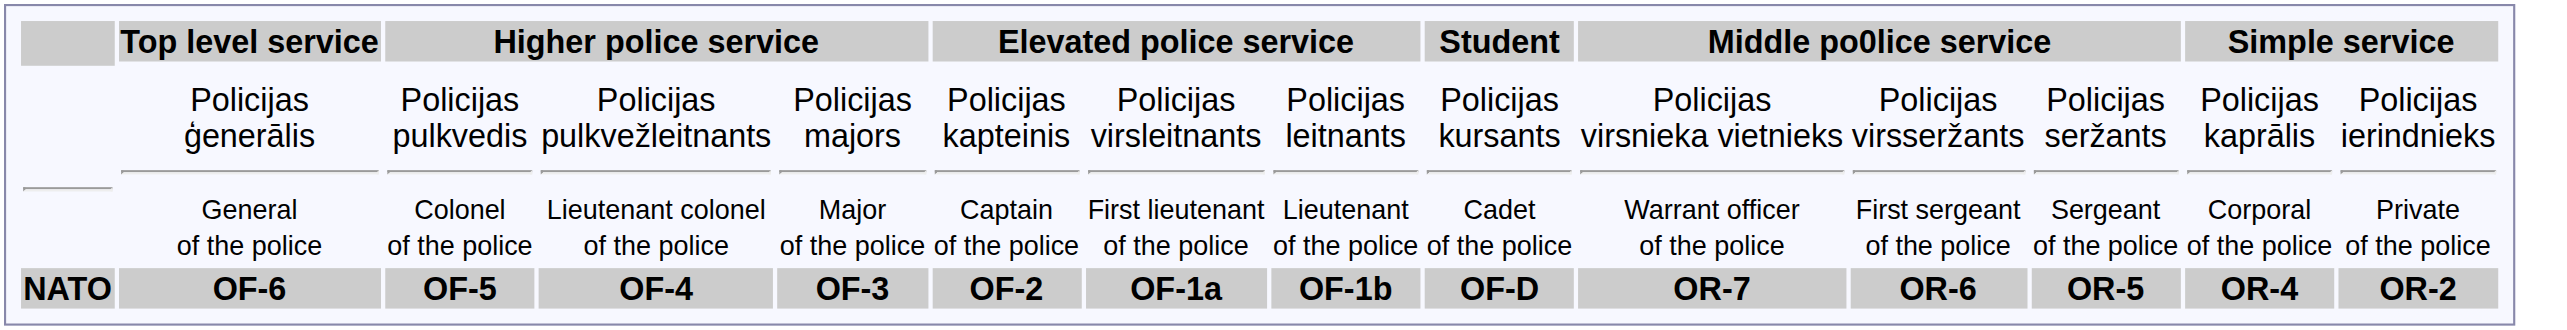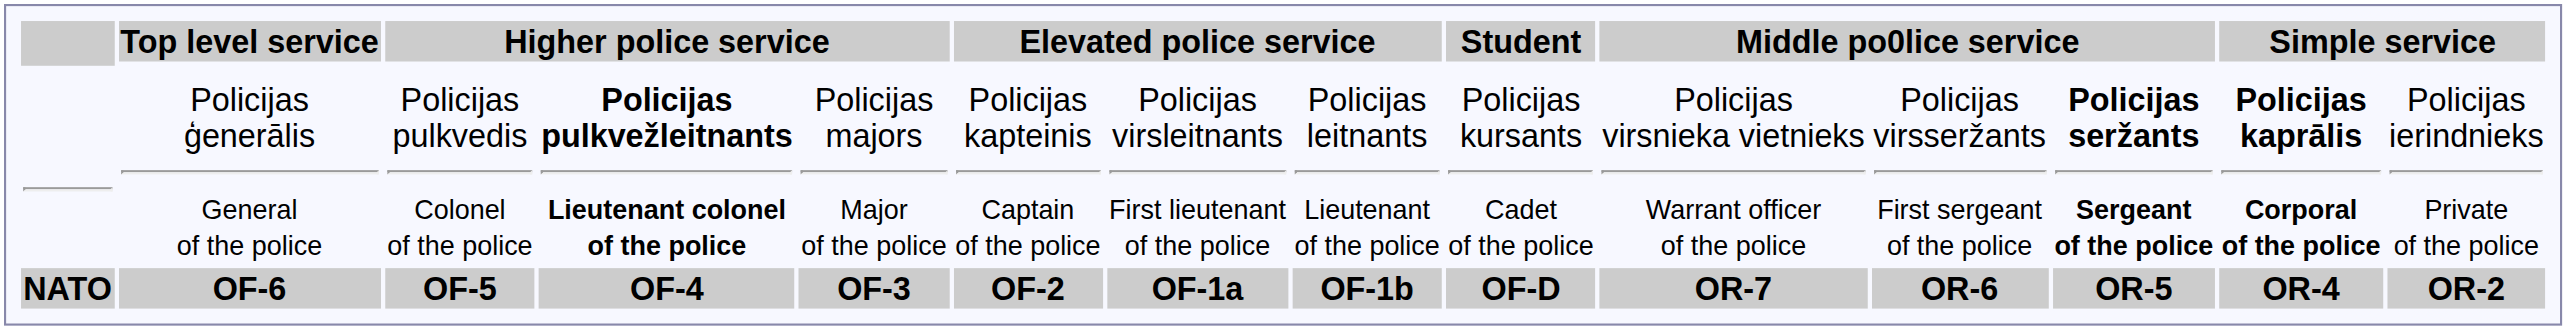(656, 171) normal -> (667, 171) bold
(2106, 171) normal -> (2134, 171) bold
(2260, 171) normal -> (2301, 171) bold
